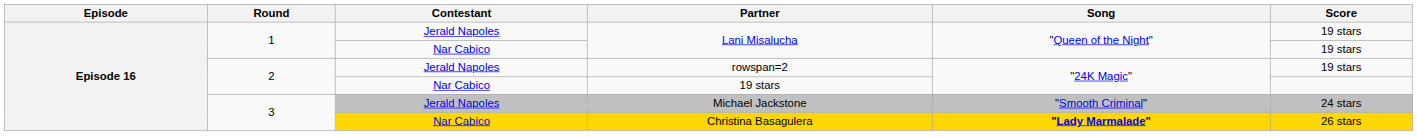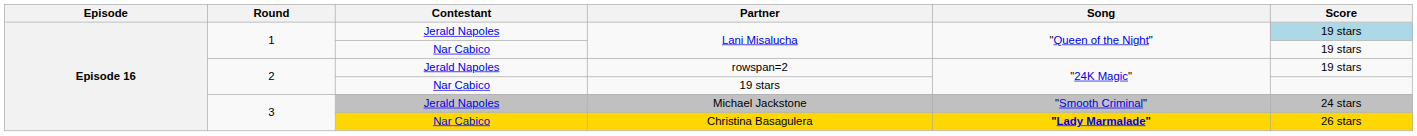(1341, 31) no background -> (1341, 31) lightblue background
